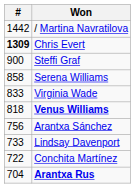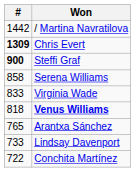(15, 61) normal -> (15, 61) bold
(15, 126) 756 -> (15, 126) 765
- row: (64, 175)
